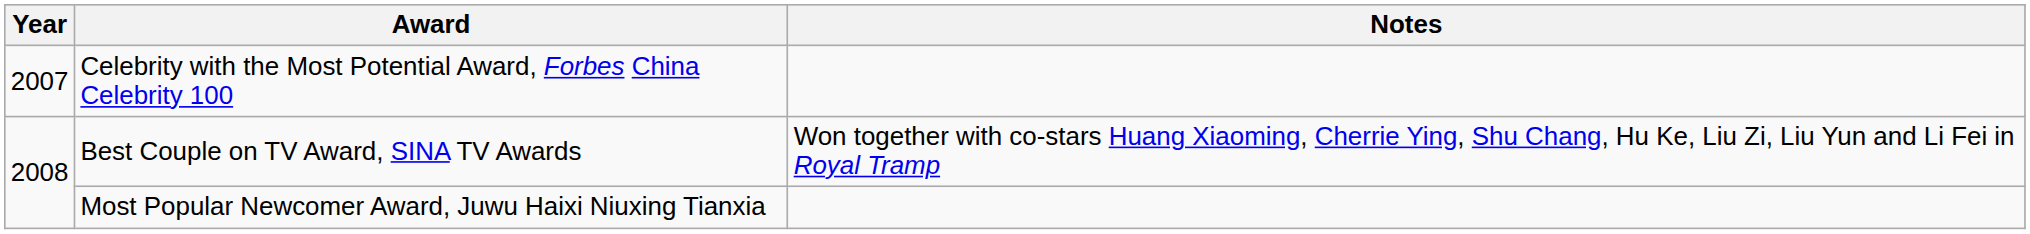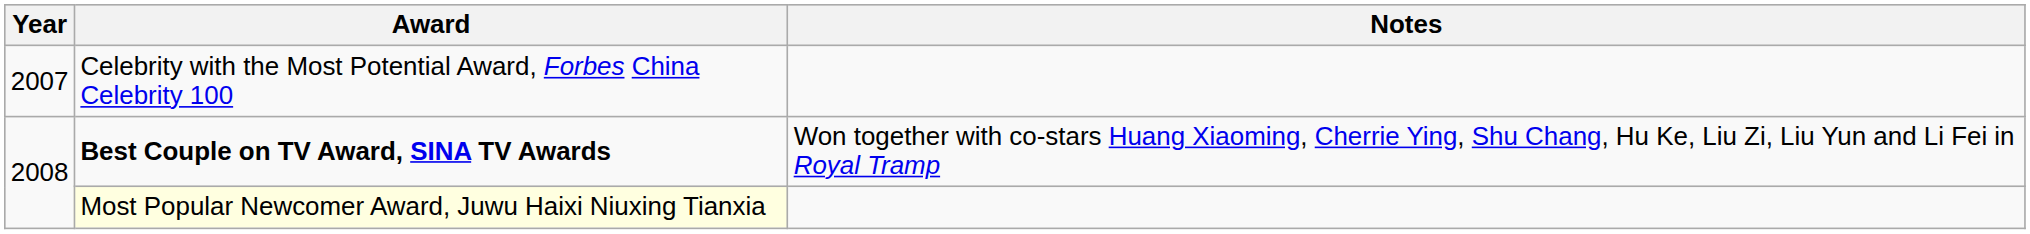(331, 151) normal -> (346, 151) bold
(423, 206) no background -> (423, 206) lightyellow background
